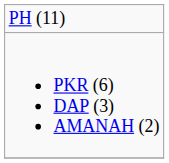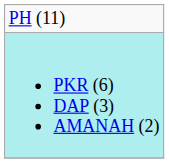(84, 105) no background -> (84, 105) paleturquoise background
